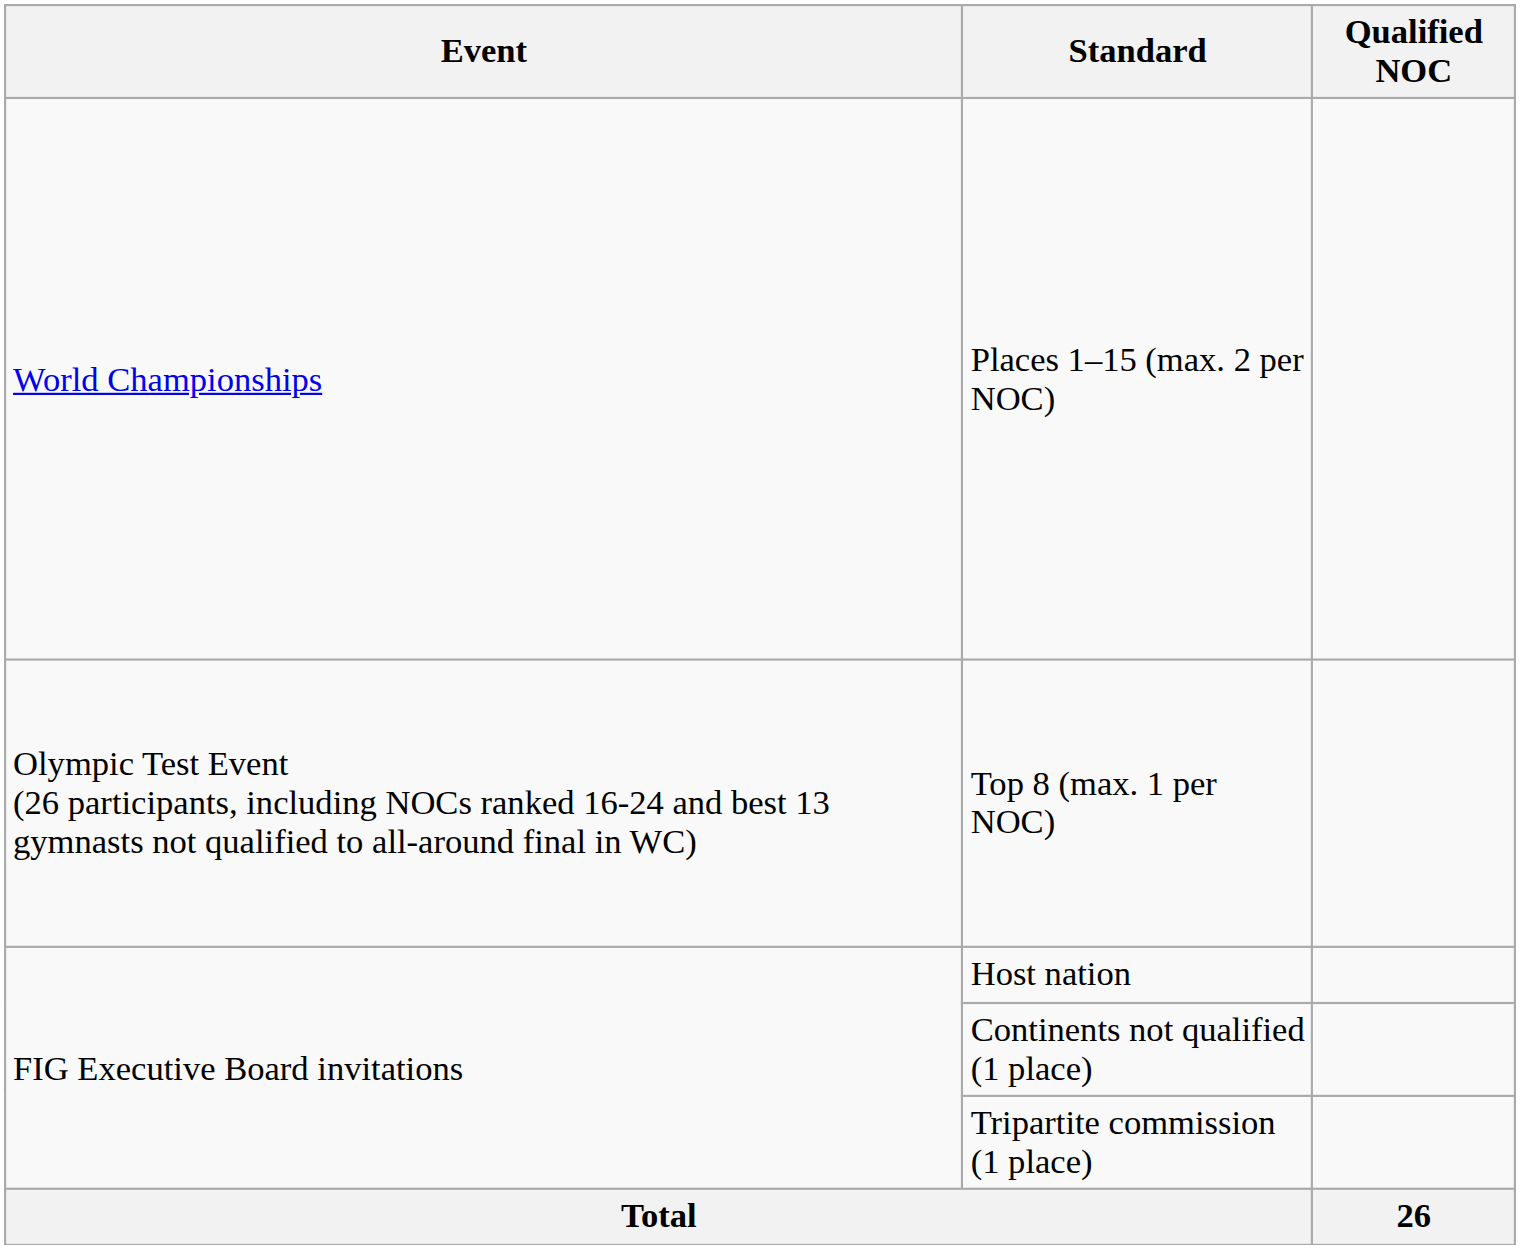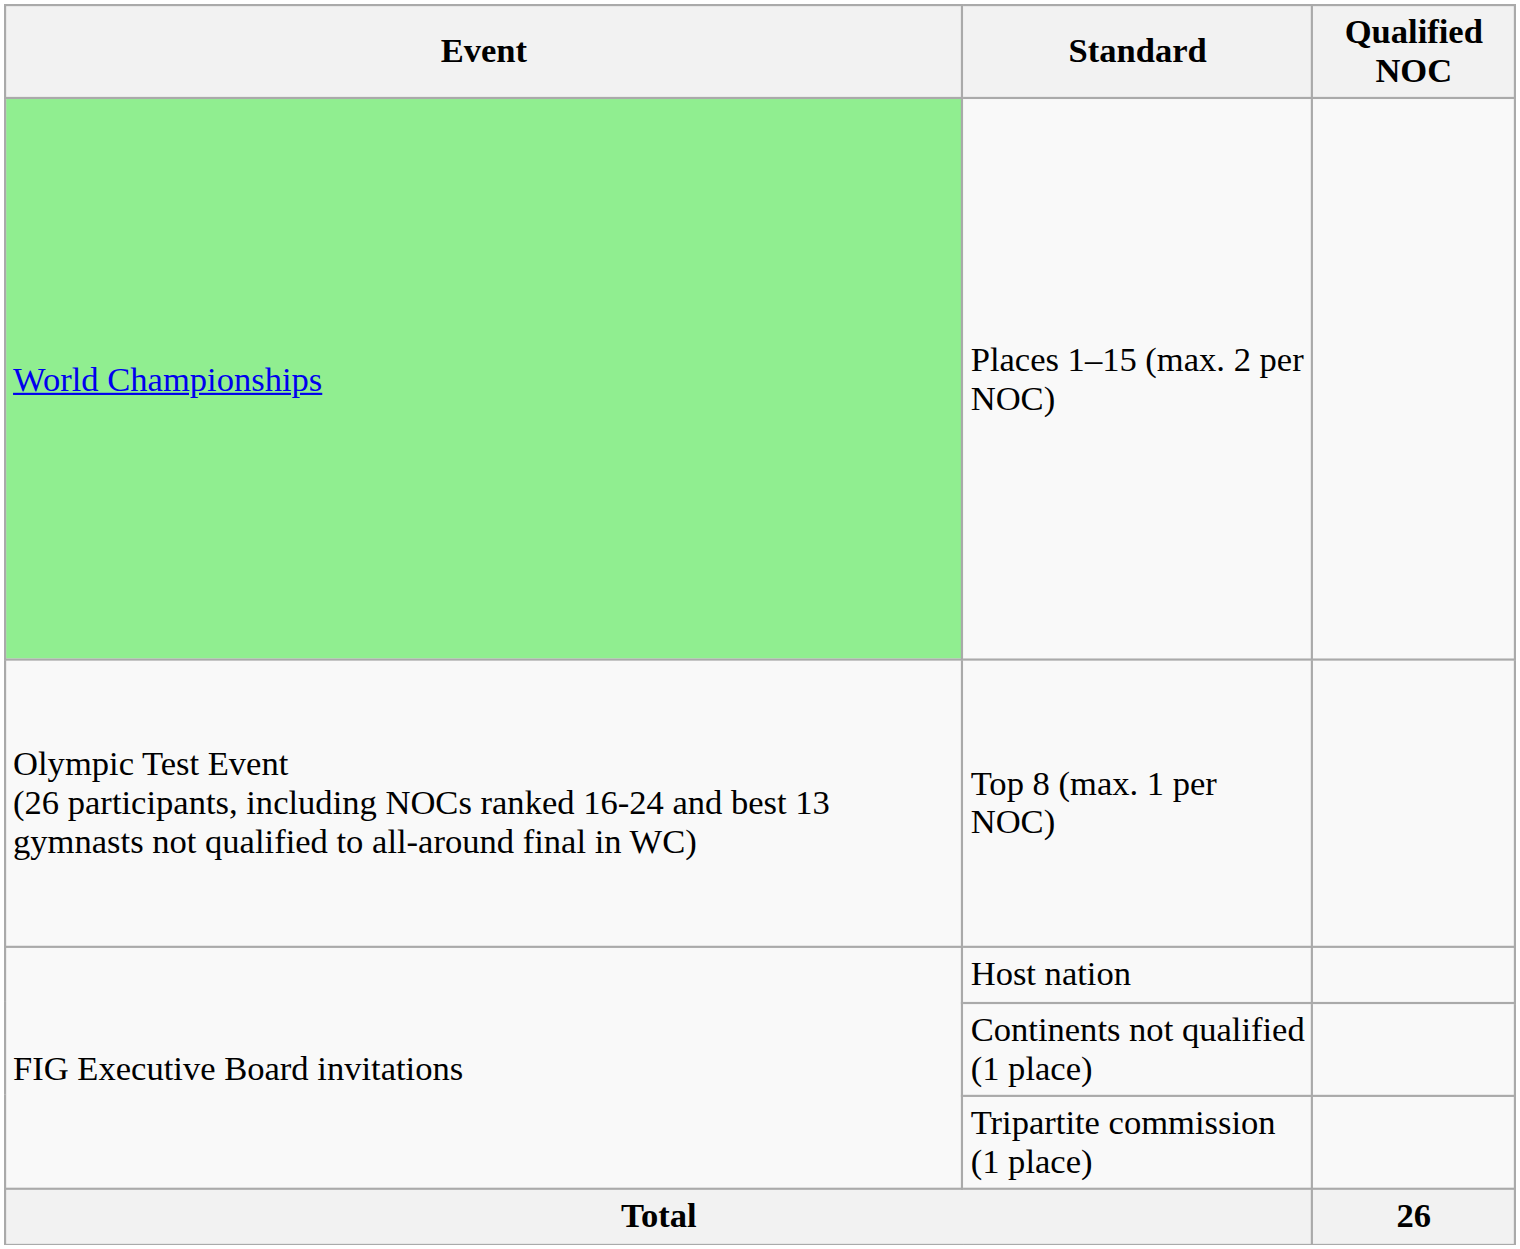(168, 378) no background -> (168, 378) lightgreen background
